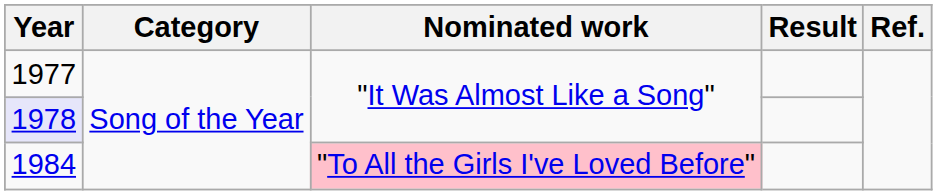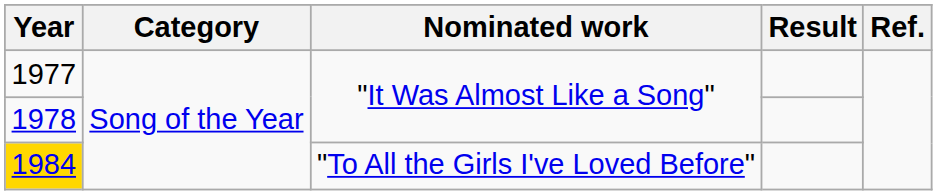(44, 119) lavender background -> (44, 119) no background
(44, 165) no background -> (44, 165) gold background
(536, 165) pink background -> (536, 165) no background
